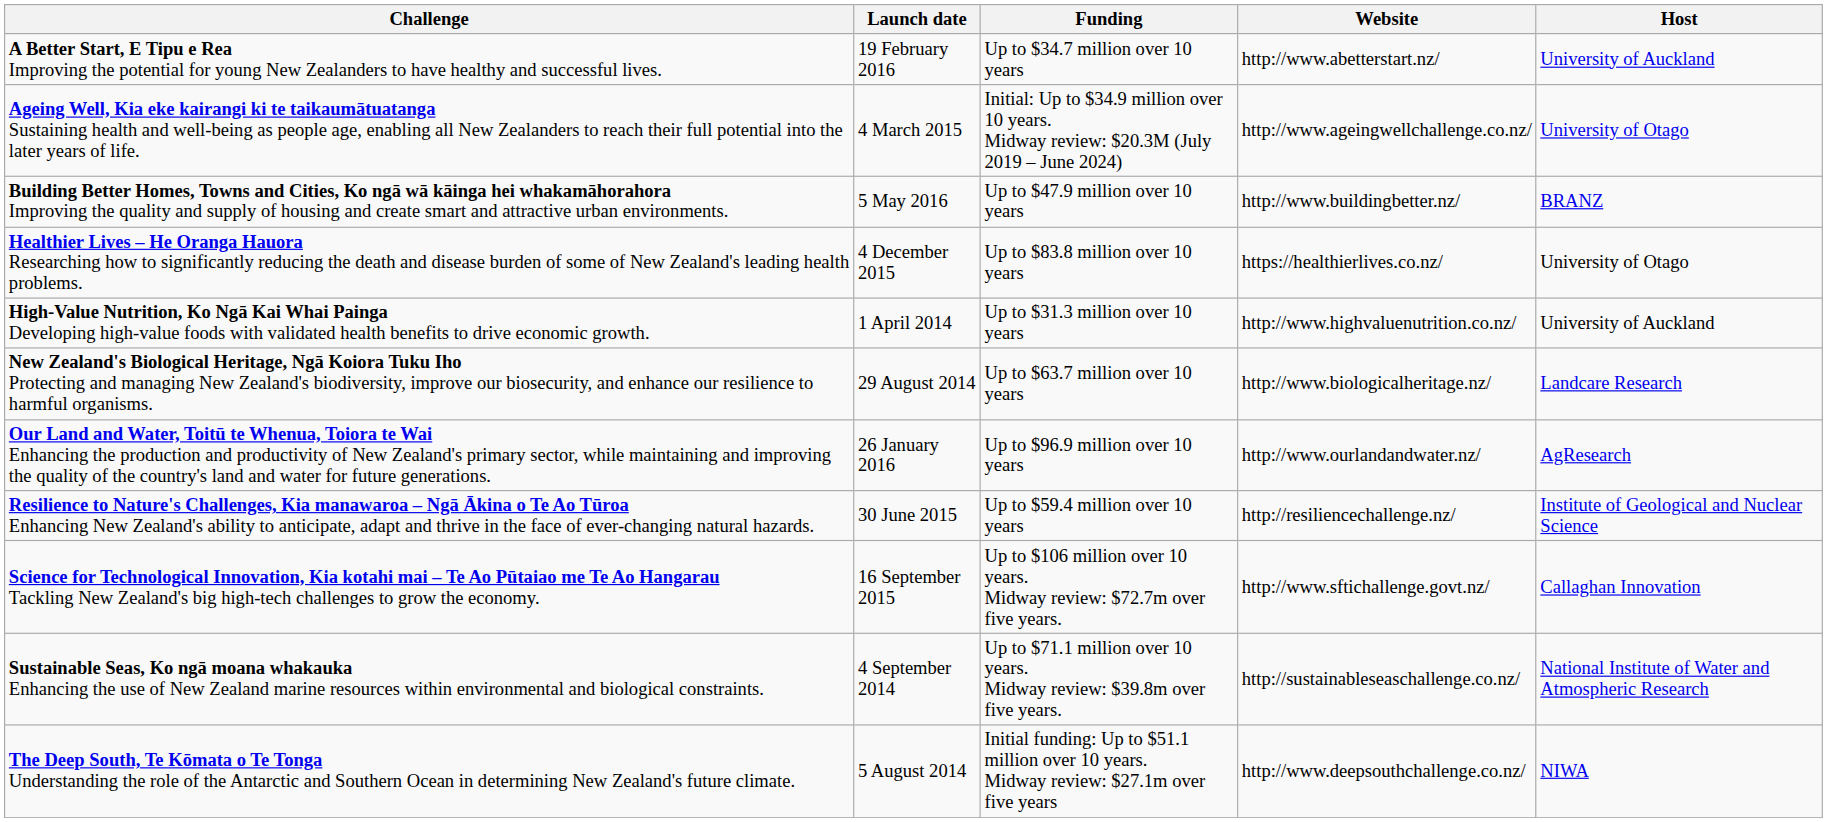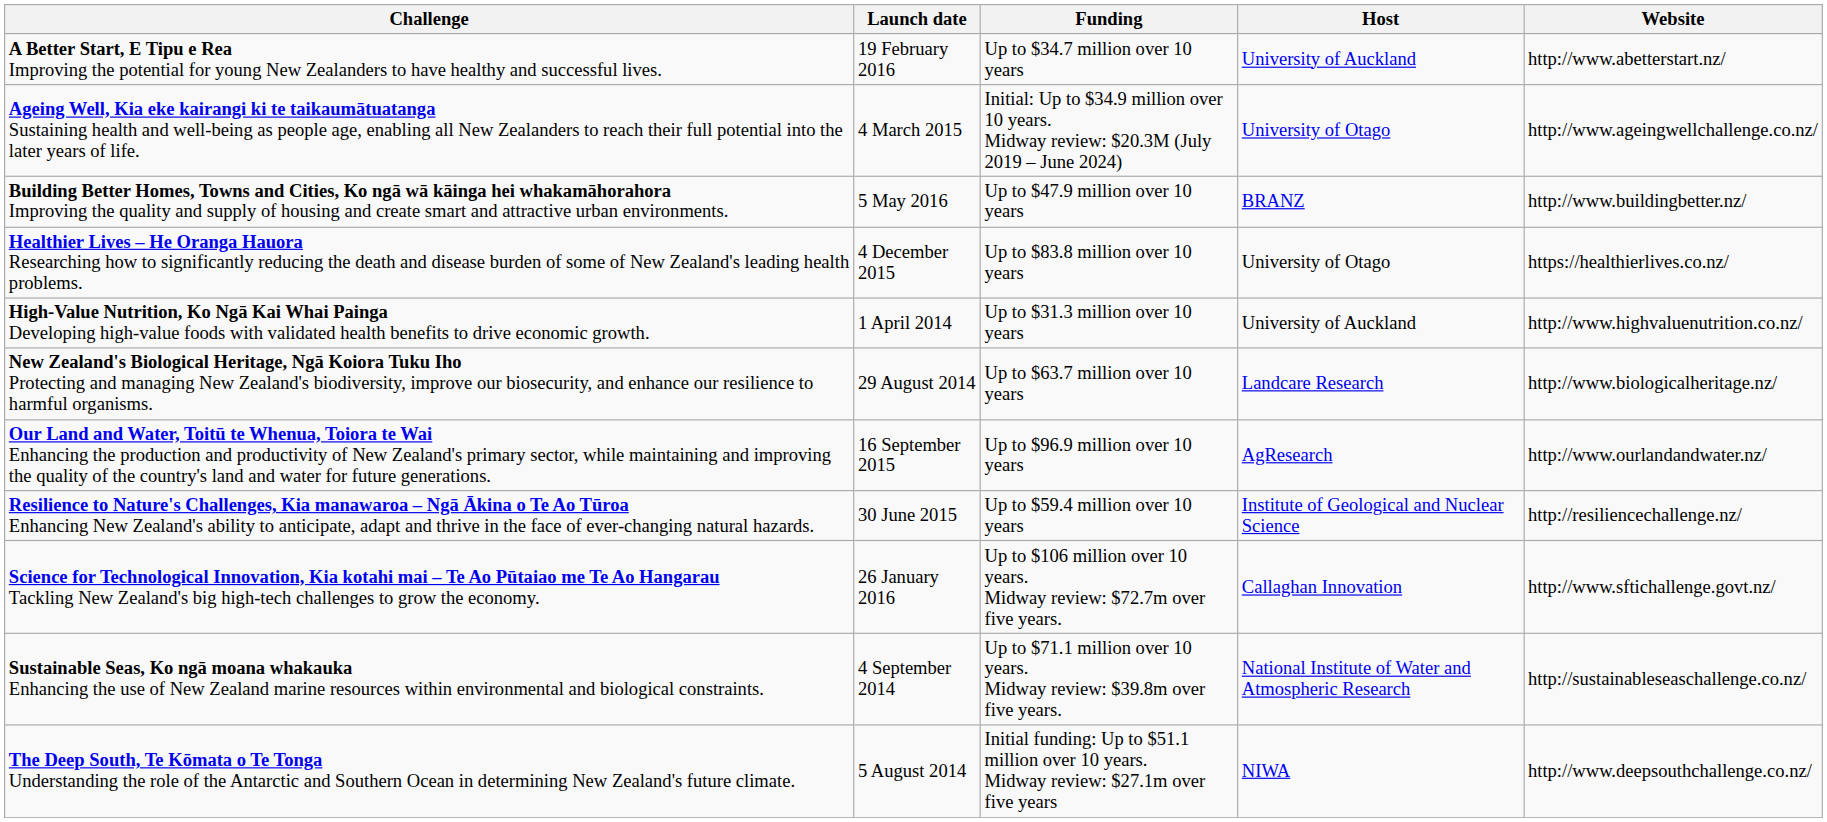columns swapped: (1679, 19) <-> (1387, 19)
(898, 454) 26 January 2016 -> (909, 454) 16 September 2015
(909, 586) 16 September 2015 -> (898, 586) 26 January 2016
